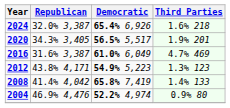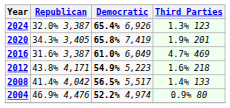(189, 26) 1.6% 218 -> (189, 26) 1.3% 123
(122, 40) 56.5% 5,517 -> (122, 40) 65.8% 7,419
(189, 68) 1.3% 123 -> (189, 68) 1.6% 218
(122, 82) 65.8% 7,419 -> (122, 82) 56.5% 5,517
